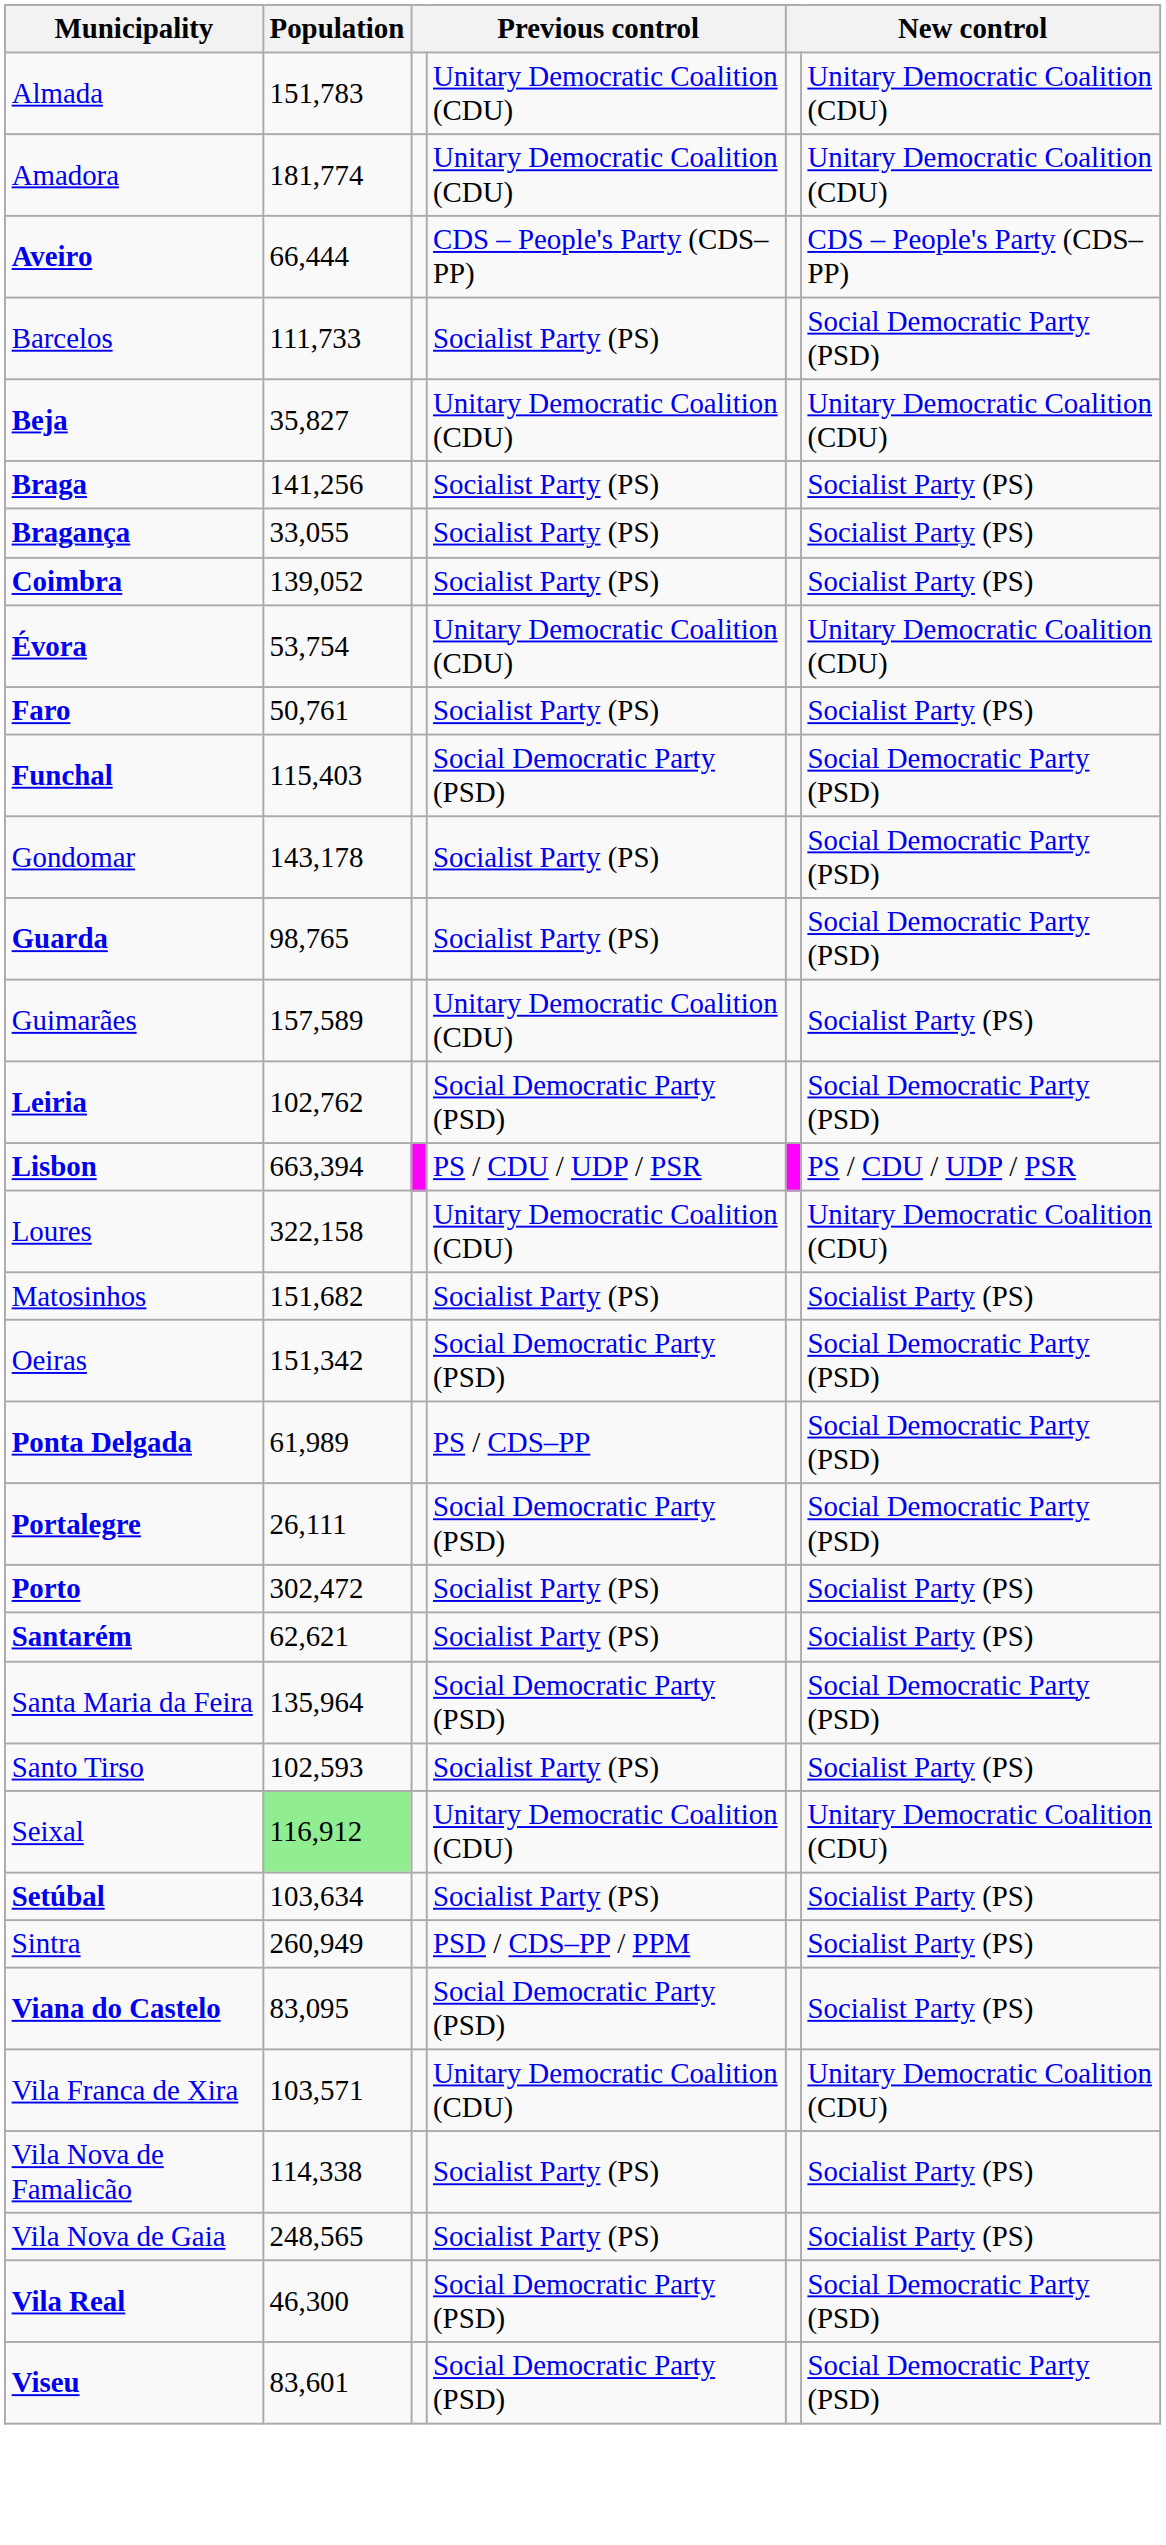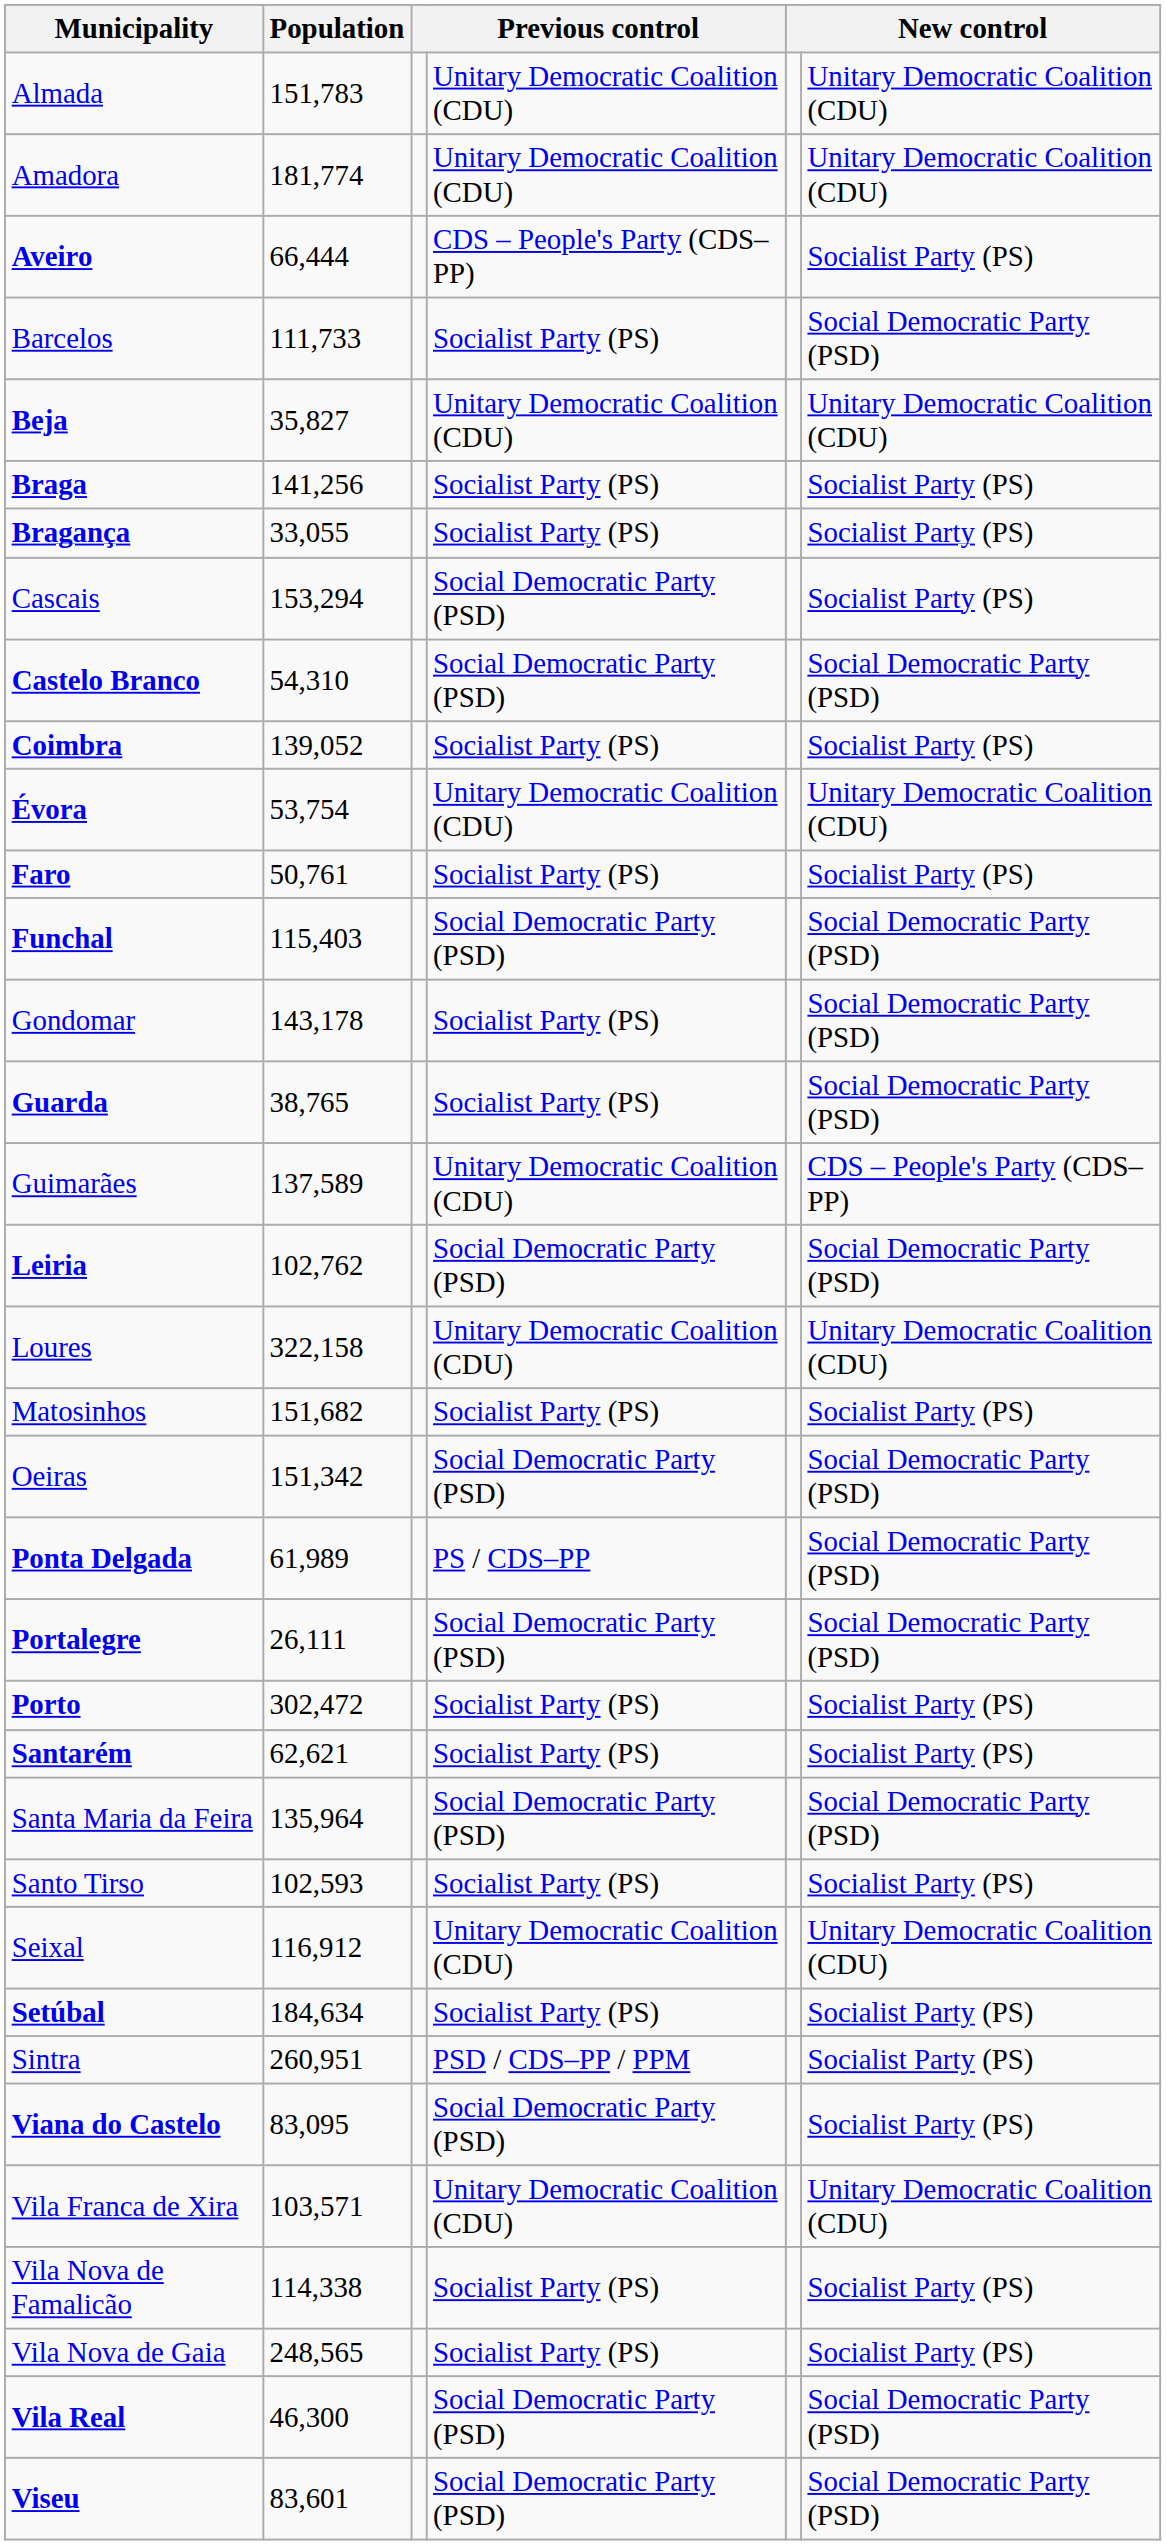(975, 256) CDS – People's Party (CDS–PP) -> (920, 256) Socialist Party (PS)
+ row: (56, 597)
+ row: (106, 679)
(309, 938) 98,765 -> (309, 1101) 38,765
(316, 1020) 157,589 -> (316, 1183) 137,589
(920, 1020) Socialist Party (PS) -> (975, 1183) CDS – People's Party (CDS–PP)
- row: (54, 1166)
(316, 1830) lightgreen background -> (316, 1946) no background
(316, 1895) 103,634 -> (316, 2011) 184,634
(316, 1943) 260,949 -> (316, 2059) 260,951
